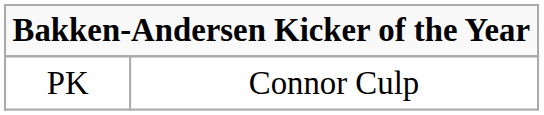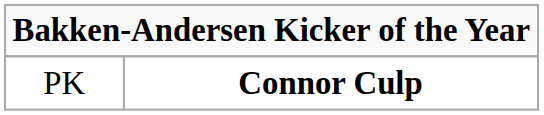(334, 82) normal -> (331, 82) bold
